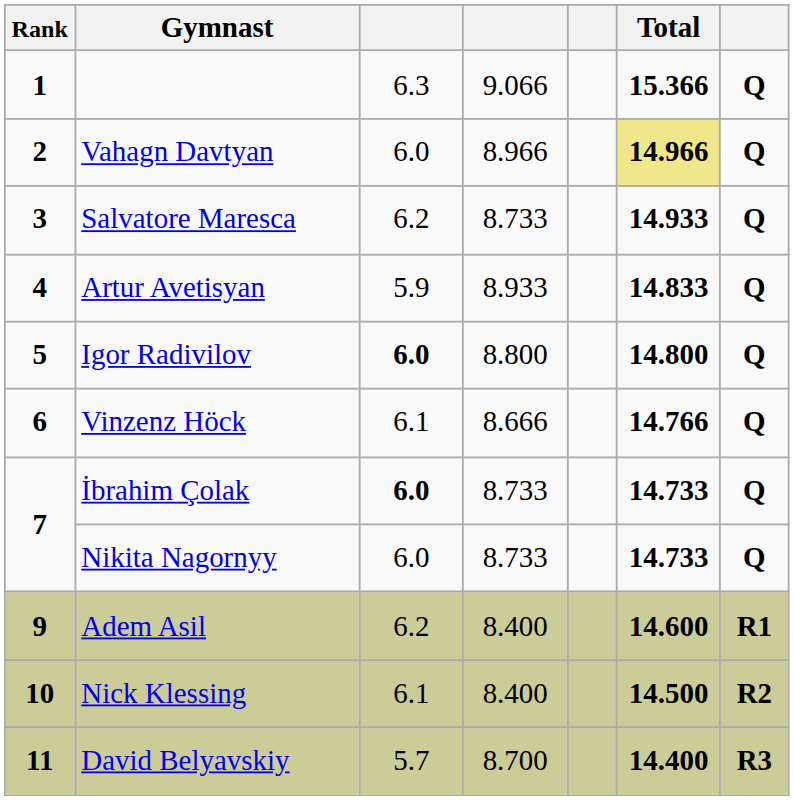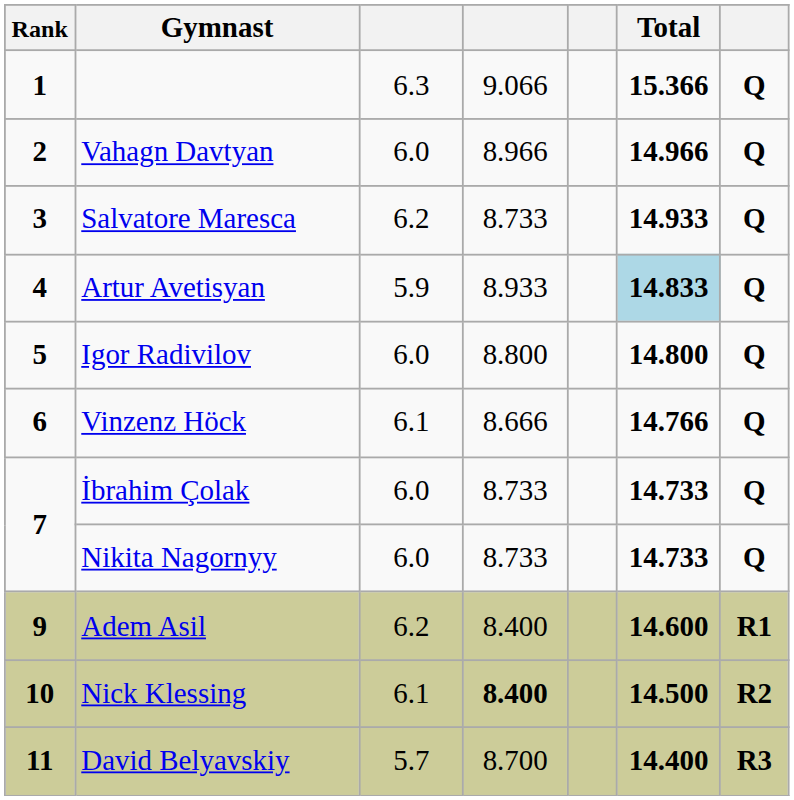(669, 151) khaki background -> (669, 151) no background
(669, 287) no background -> (669, 287) lightblue background
(411, 354) bold -> (411, 354) normal
(411, 490) bold -> (411, 490) normal
(515, 693) normal -> (515, 693) bold
